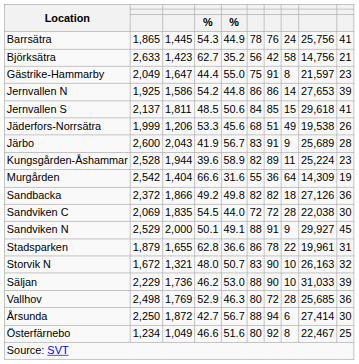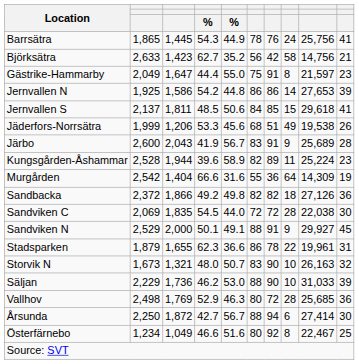(208, 247) 62.8 -> (208, 247) 62.3
(146, 264) 1,672 -> (146, 264) 1,673
